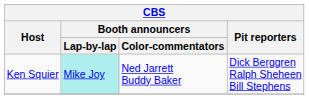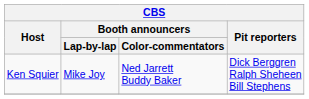(84, 74) paleturquoise background -> (84, 74) no background
